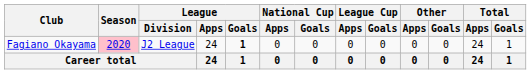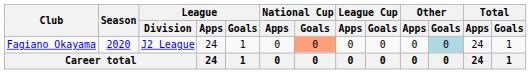(119, 45) pink background -> (119, 45) no background
(243, 45) bold -> (243, 45) normal
(315, 45) no background -> (315, 45) lightsalmon background
(446, 45) no background -> (446, 45) lightblue background
